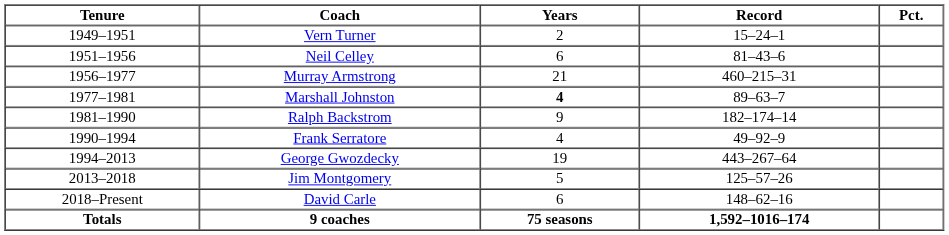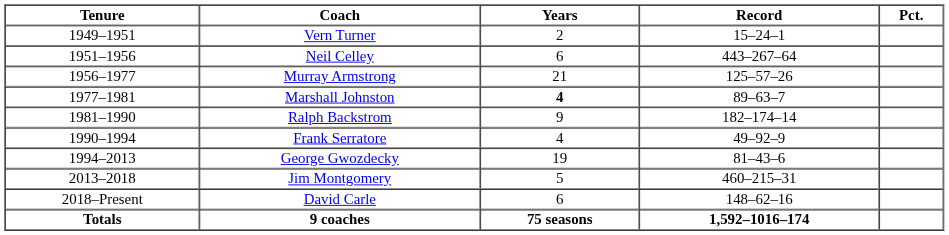(759, 56) 81–43–6 -> (759, 56) 443–267–64
(759, 76) 460–215–31 -> (759, 76) 125–57–26
(759, 158) 443–267–64 -> (759, 158) 81–43–6
(759, 178) 125–57–26 -> (759, 178) 460–215–31
